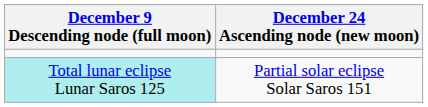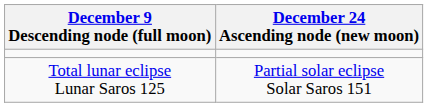(110, 79) paleturquoise background -> (110, 79) no background
